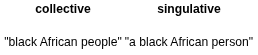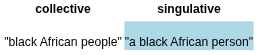(189, 42) no background -> (189, 42) lightblue background
